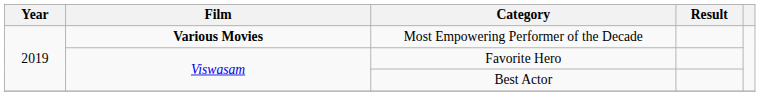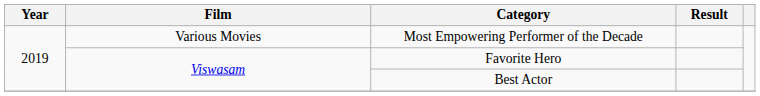(218, 36) bold -> (218, 36) normal
